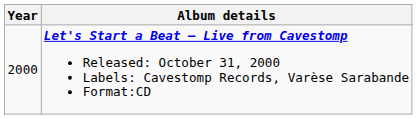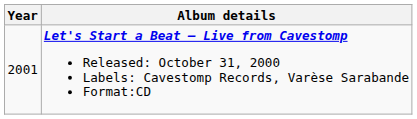(23, 70) 2000 -> (23, 70) 2001
